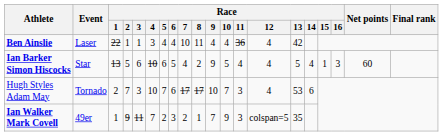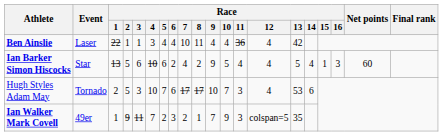(173, 64) 5 -> (173, 64) 2
(127, 91) 7 -> (127, 91) 5
